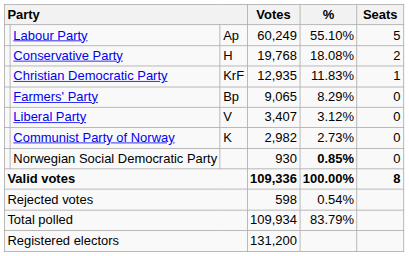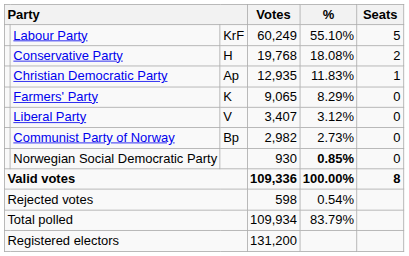(231, 35) Ap -> (234, 35) KrF
(234, 76) KrF -> (231, 76) Ap
(231, 96) Bp -> (228, 96) K
(228, 138) K -> (231, 138) Bp
